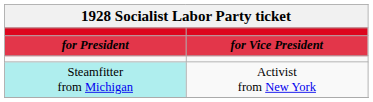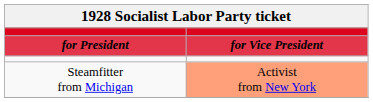(95, 80) paleturquoise background -> (95, 80) no background
(277, 80) no background -> (277, 80) lightsalmon background
